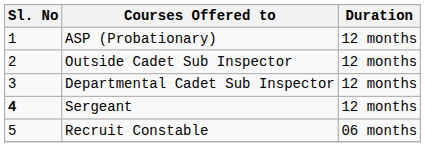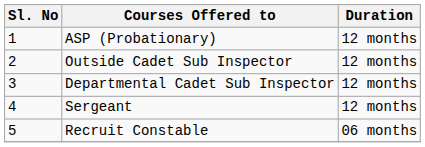(12, 108) bold -> (12, 108) normal
